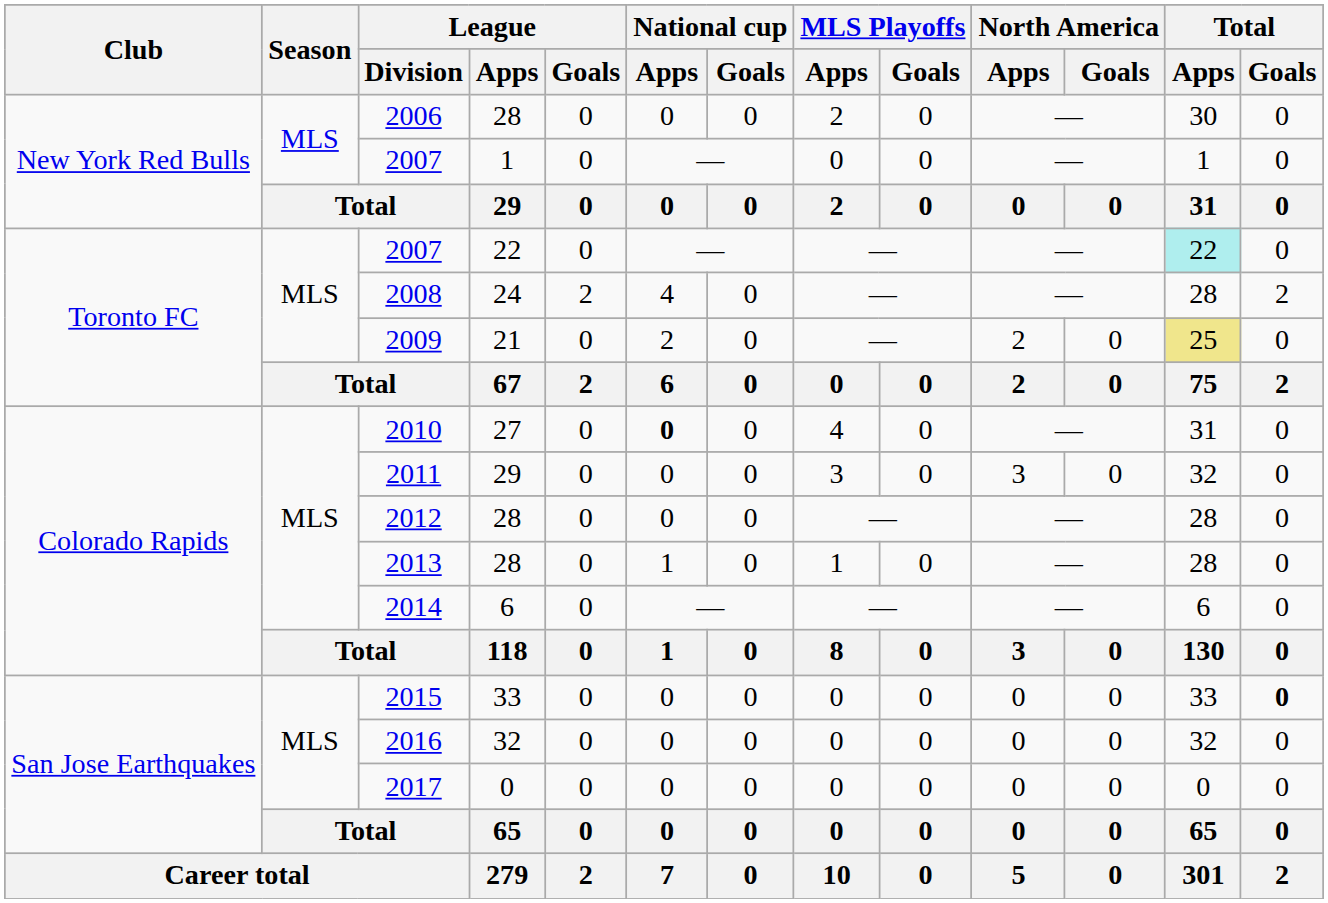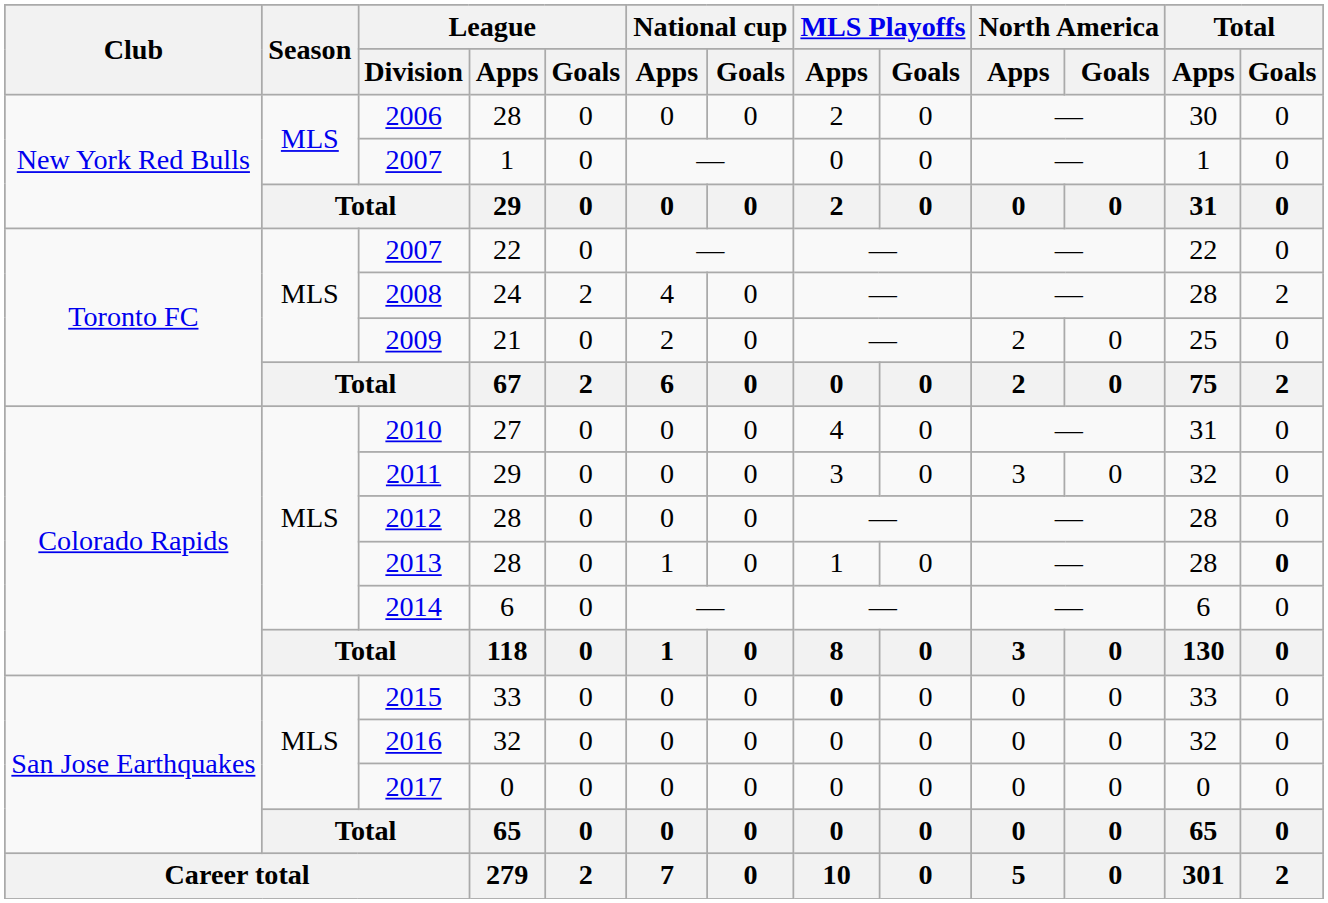(1203, 250) paleturquoise background -> (1203, 250) no background
(1203, 339) khaki background -> (1203, 339) no background
(667, 428) bold -> (667, 428) normal
(1282, 562) normal -> (1282, 562) bold
(837, 696) normal -> (837, 696) bold
(1282, 696) bold -> (1282, 696) normal
